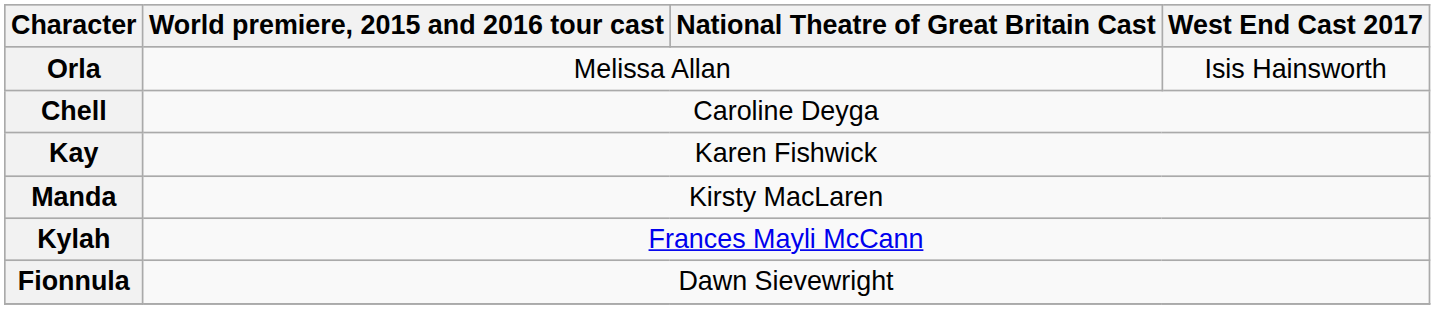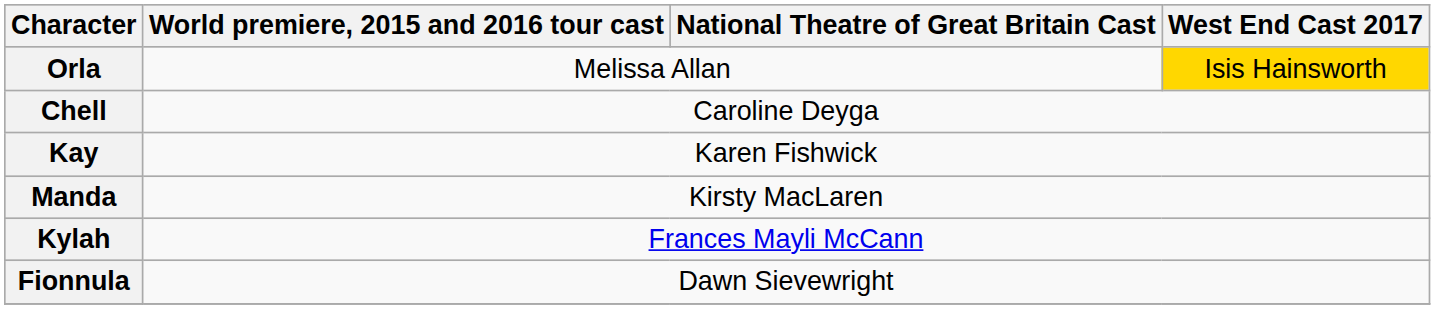(1296, 68) no background -> (1296, 68) gold background
